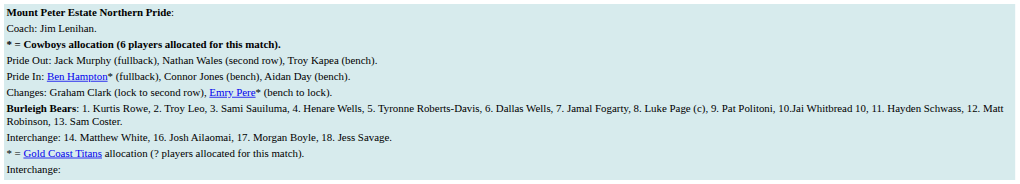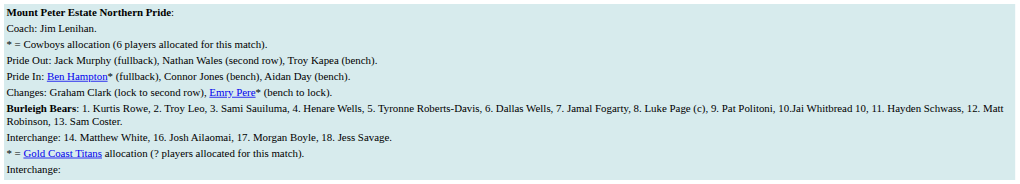(144, 44) bold -> (137, 44) normal
